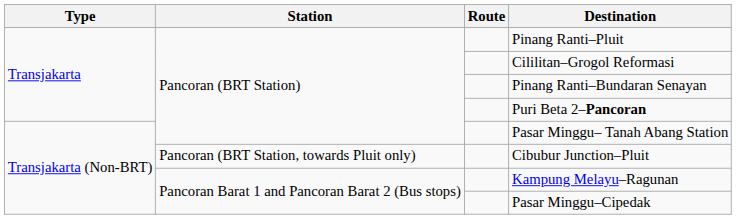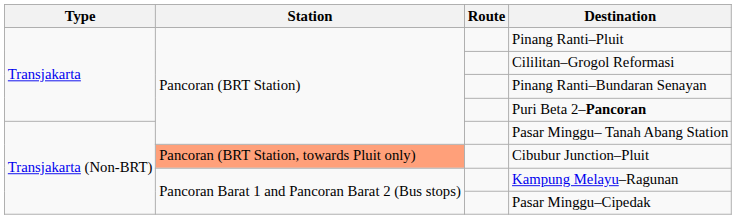(287, 156) no background -> (287, 156) lightsalmon background
